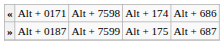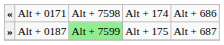(96, 31) no background -> (96, 31) lightgreen background
